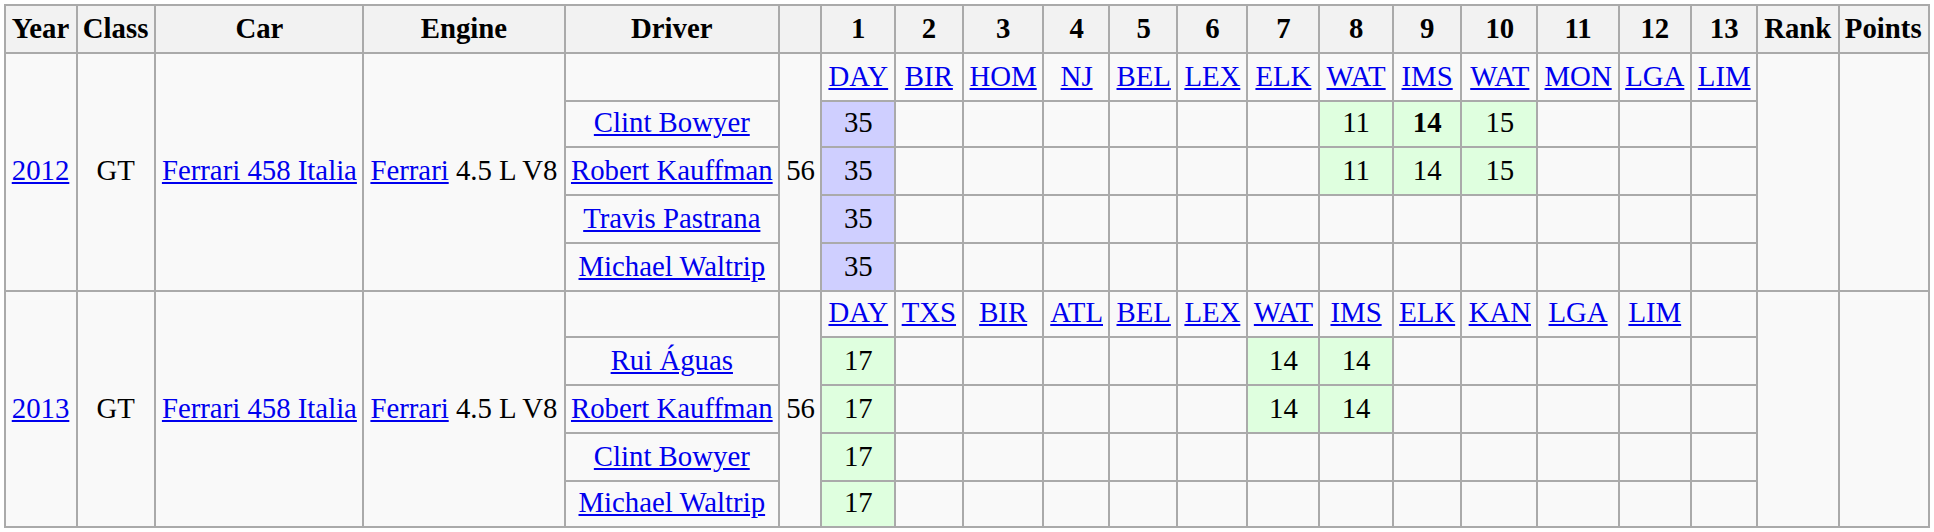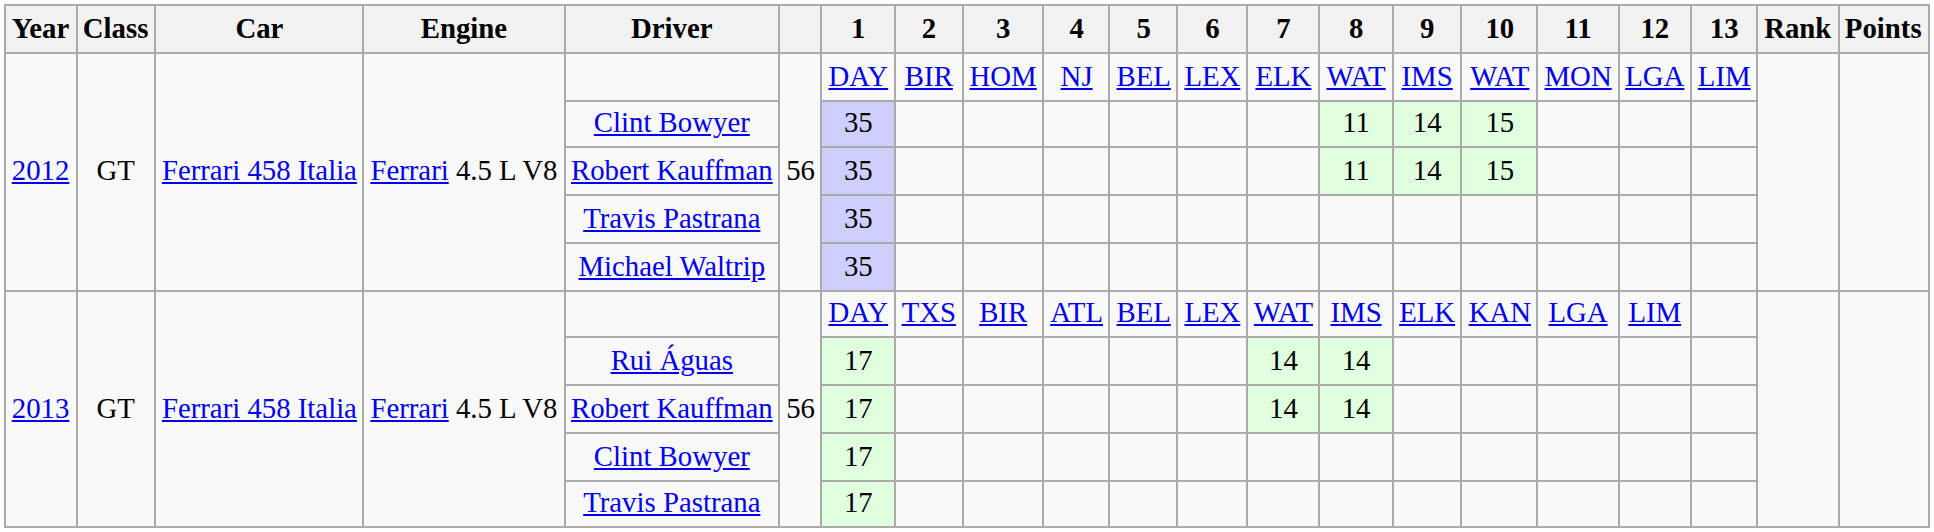(1427, 123) bold -> (1427, 123) normal
(672, 503) Michael Waltrip -> (672, 503) Travis Pastrana
